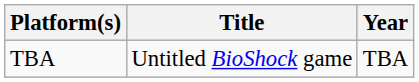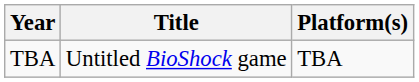columns swapped: (385, 22) <-> (65, 22)
